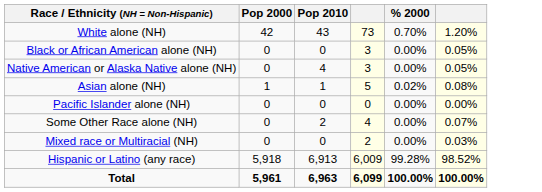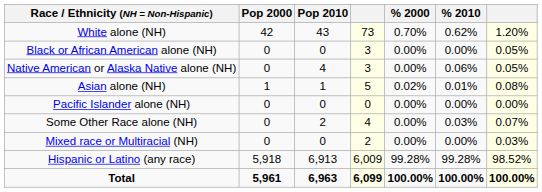+ column: (461, 13)
